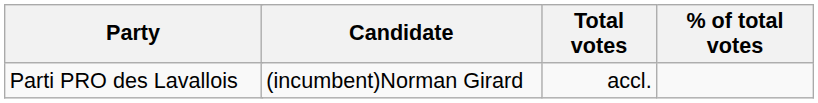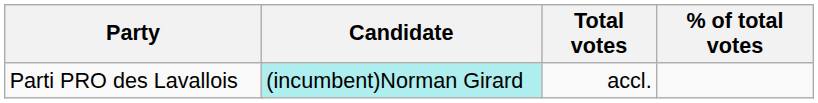(395, 80) no background -> (395, 80) paleturquoise background
